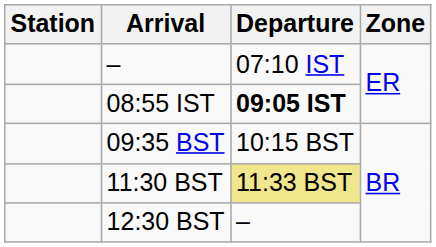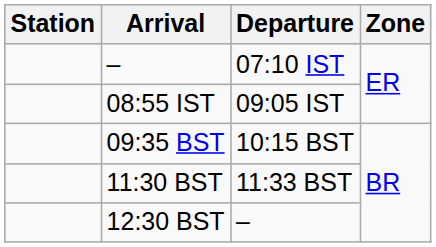(291, 103) bold -> (290, 103) normal
(294, 182) khaki background -> (294, 182) no background
